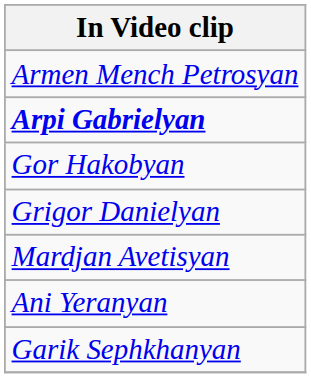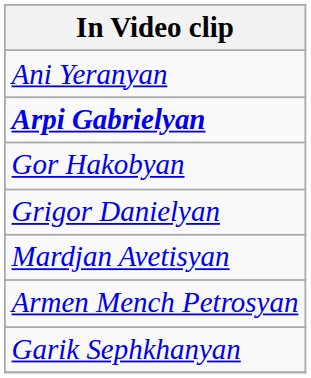(155, 73) Armen Mench Petrosyan -> (89, 73) Ani Yeranyan
(89, 303) Ani Yeranyan -> (155, 303) Armen Mench Petrosyan
